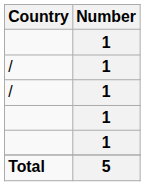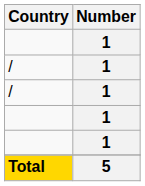(26, 167) no background -> (26, 167) gold background
